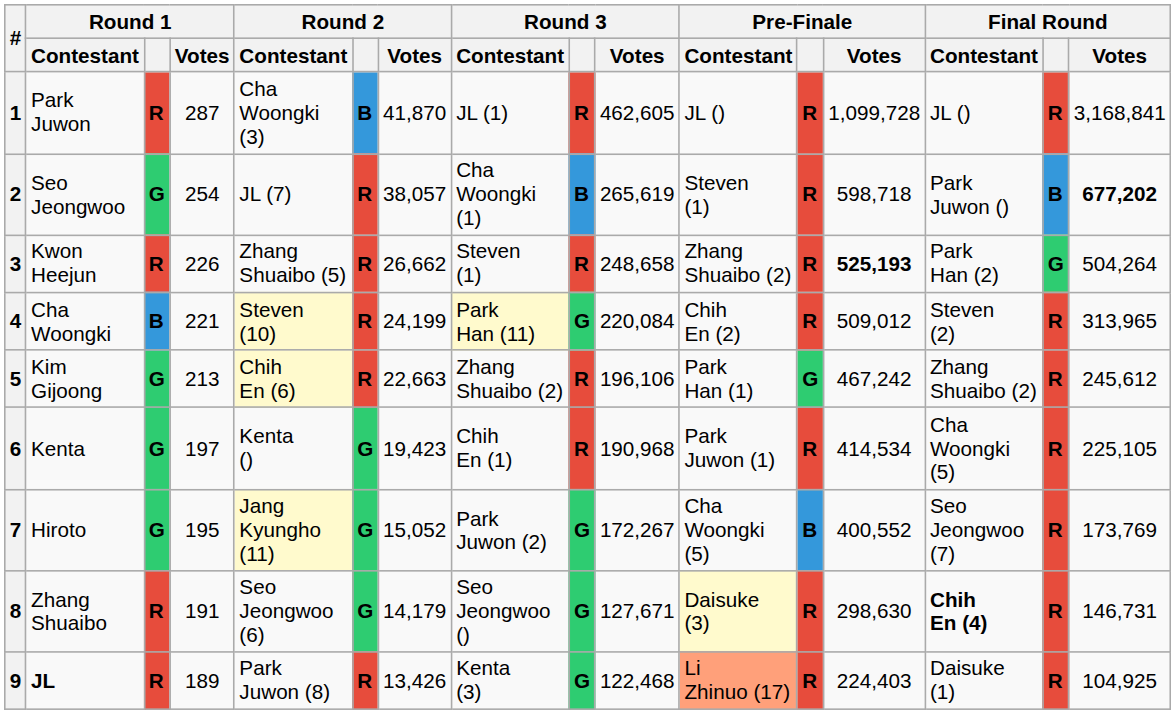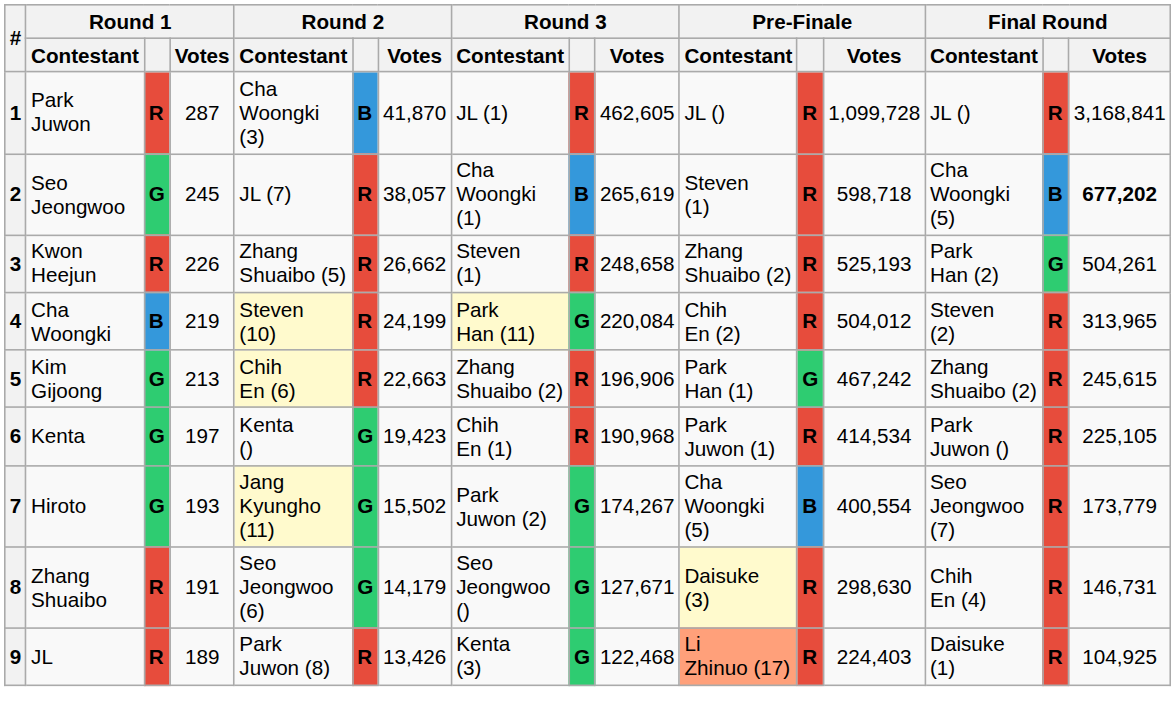(202, 194) 254 -> (202, 194) 245
(970, 194) Park Juwon () -> (970, 194) Cha Woongki (5)
(874, 264) bold -> (874, 264) normal
(1120, 264) 504,264 -> (1120, 264) 504,261
(202, 321) 221 -> (202, 321) 219
(874, 321) 509,012 -> (874, 321) 504,012
(637, 379) 196,106 -> (637, 379) 196,906
(1120, 379) 245,612 -> (1120, 379) 245,615
(970, 448) Cha Woongki (5) -> (970, 436) Park Juwon ()
(202, 530) 195 -> (202, 506) 193
(415, 530) 15,052 -> (415, 506) 15,502
(637, 530) 172,267 -> (637, 506) 174,267
(874, 530) 400,552 -> (874, 506) 400,554
(1120, 530) 173,769 -> (1120, 506) 173,779
(959, 611) bold -> (958, 587) normal
(43, 680) bold -> (42, 657) normal
